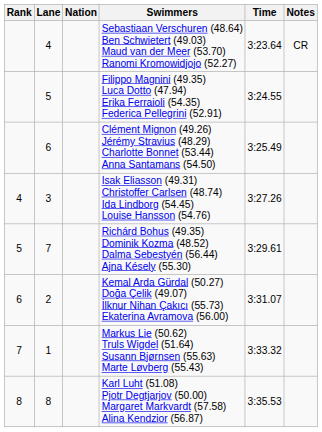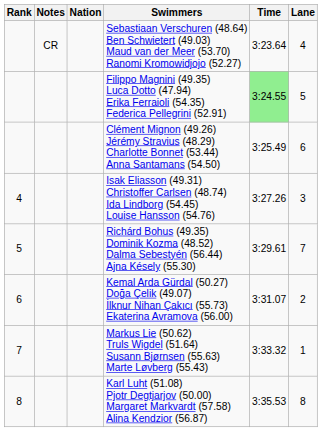columns swapped: (48, 12) <-> (301, 12)
(265, 96) no background -> (269, 96) lightgreen background
